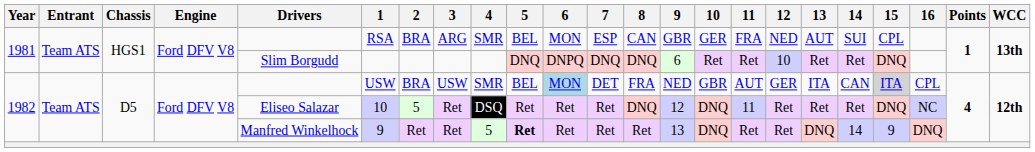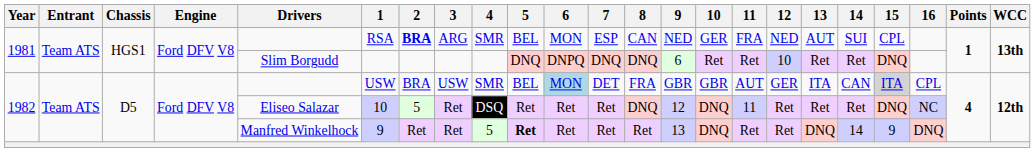(416, 39) normal -> (417, 39) bold
(677, 39) GBR -> (678, 39) NED
(677, 84) NED -> (678, 84) GBR
